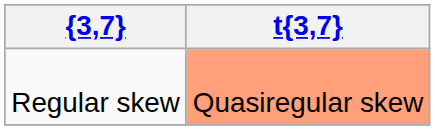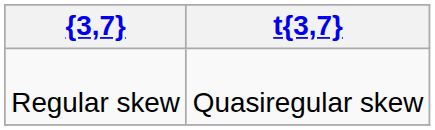(308, 102) lightsalmon background -> (308, 102) no background
